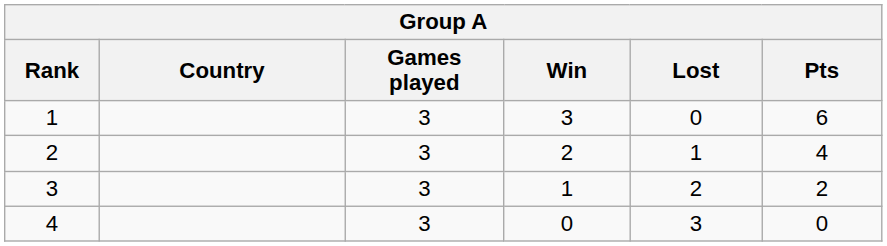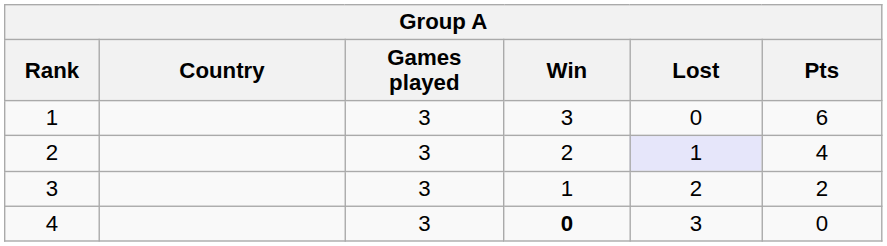(696, 152) no background -> (696, 152) lavender background
(567, 223) normal -> (567, 223) bold
